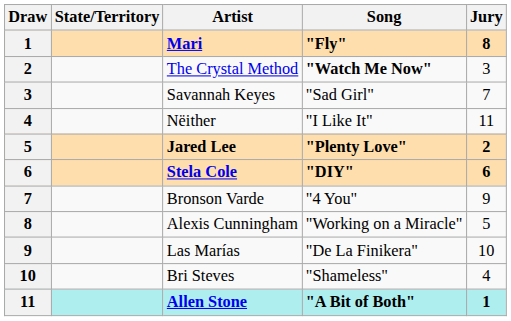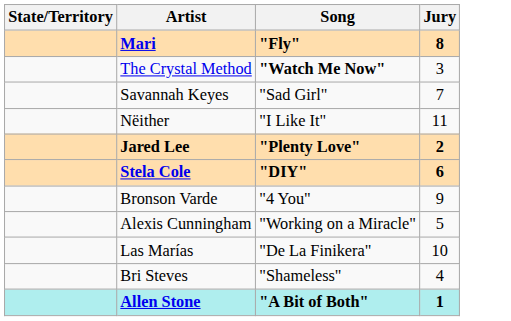- column: (28, 17)
